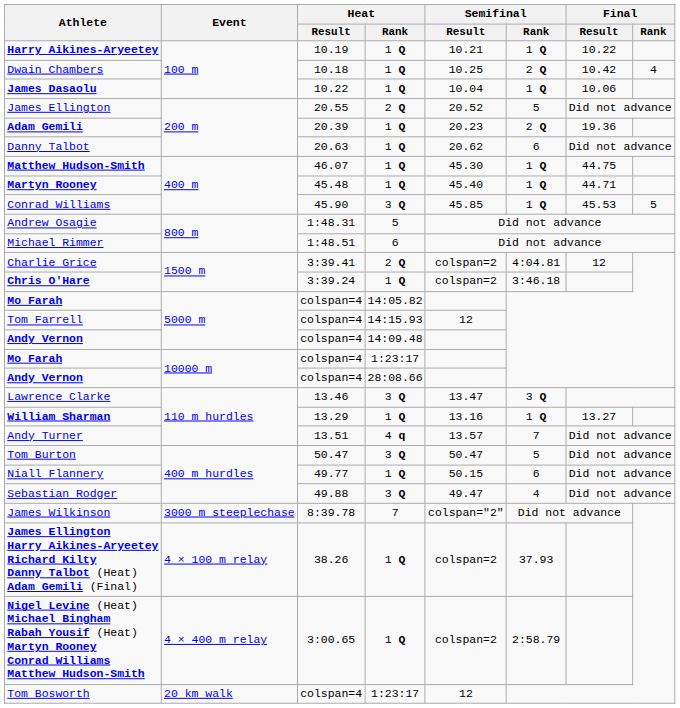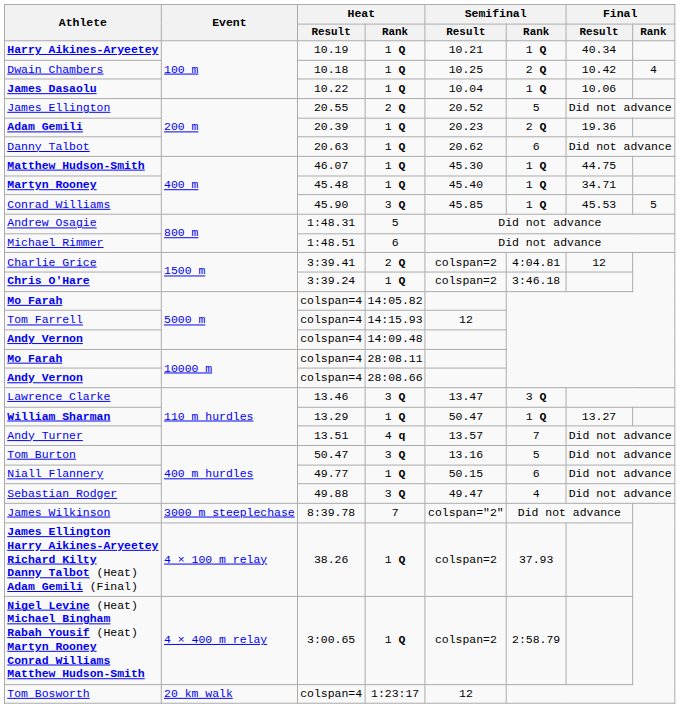(599, 50) 10.22 -> (599, 50) 40.34
(599, 185) 44.71 -> (599, 185) 34.71
(395, 358) 1:23:17 -> (395, 358) 28:08.11
(466, 416) 13.16 -> (466, 416) 50.47
(466, 455) 50.47 -> (466, 455) 13.16
